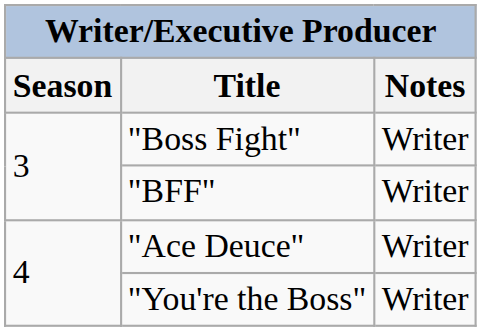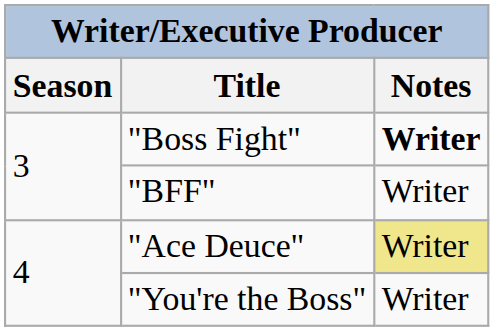(425, 138) normal -> (431, 138) bold
(425, 245) no background -> (425, 245) khaki background
